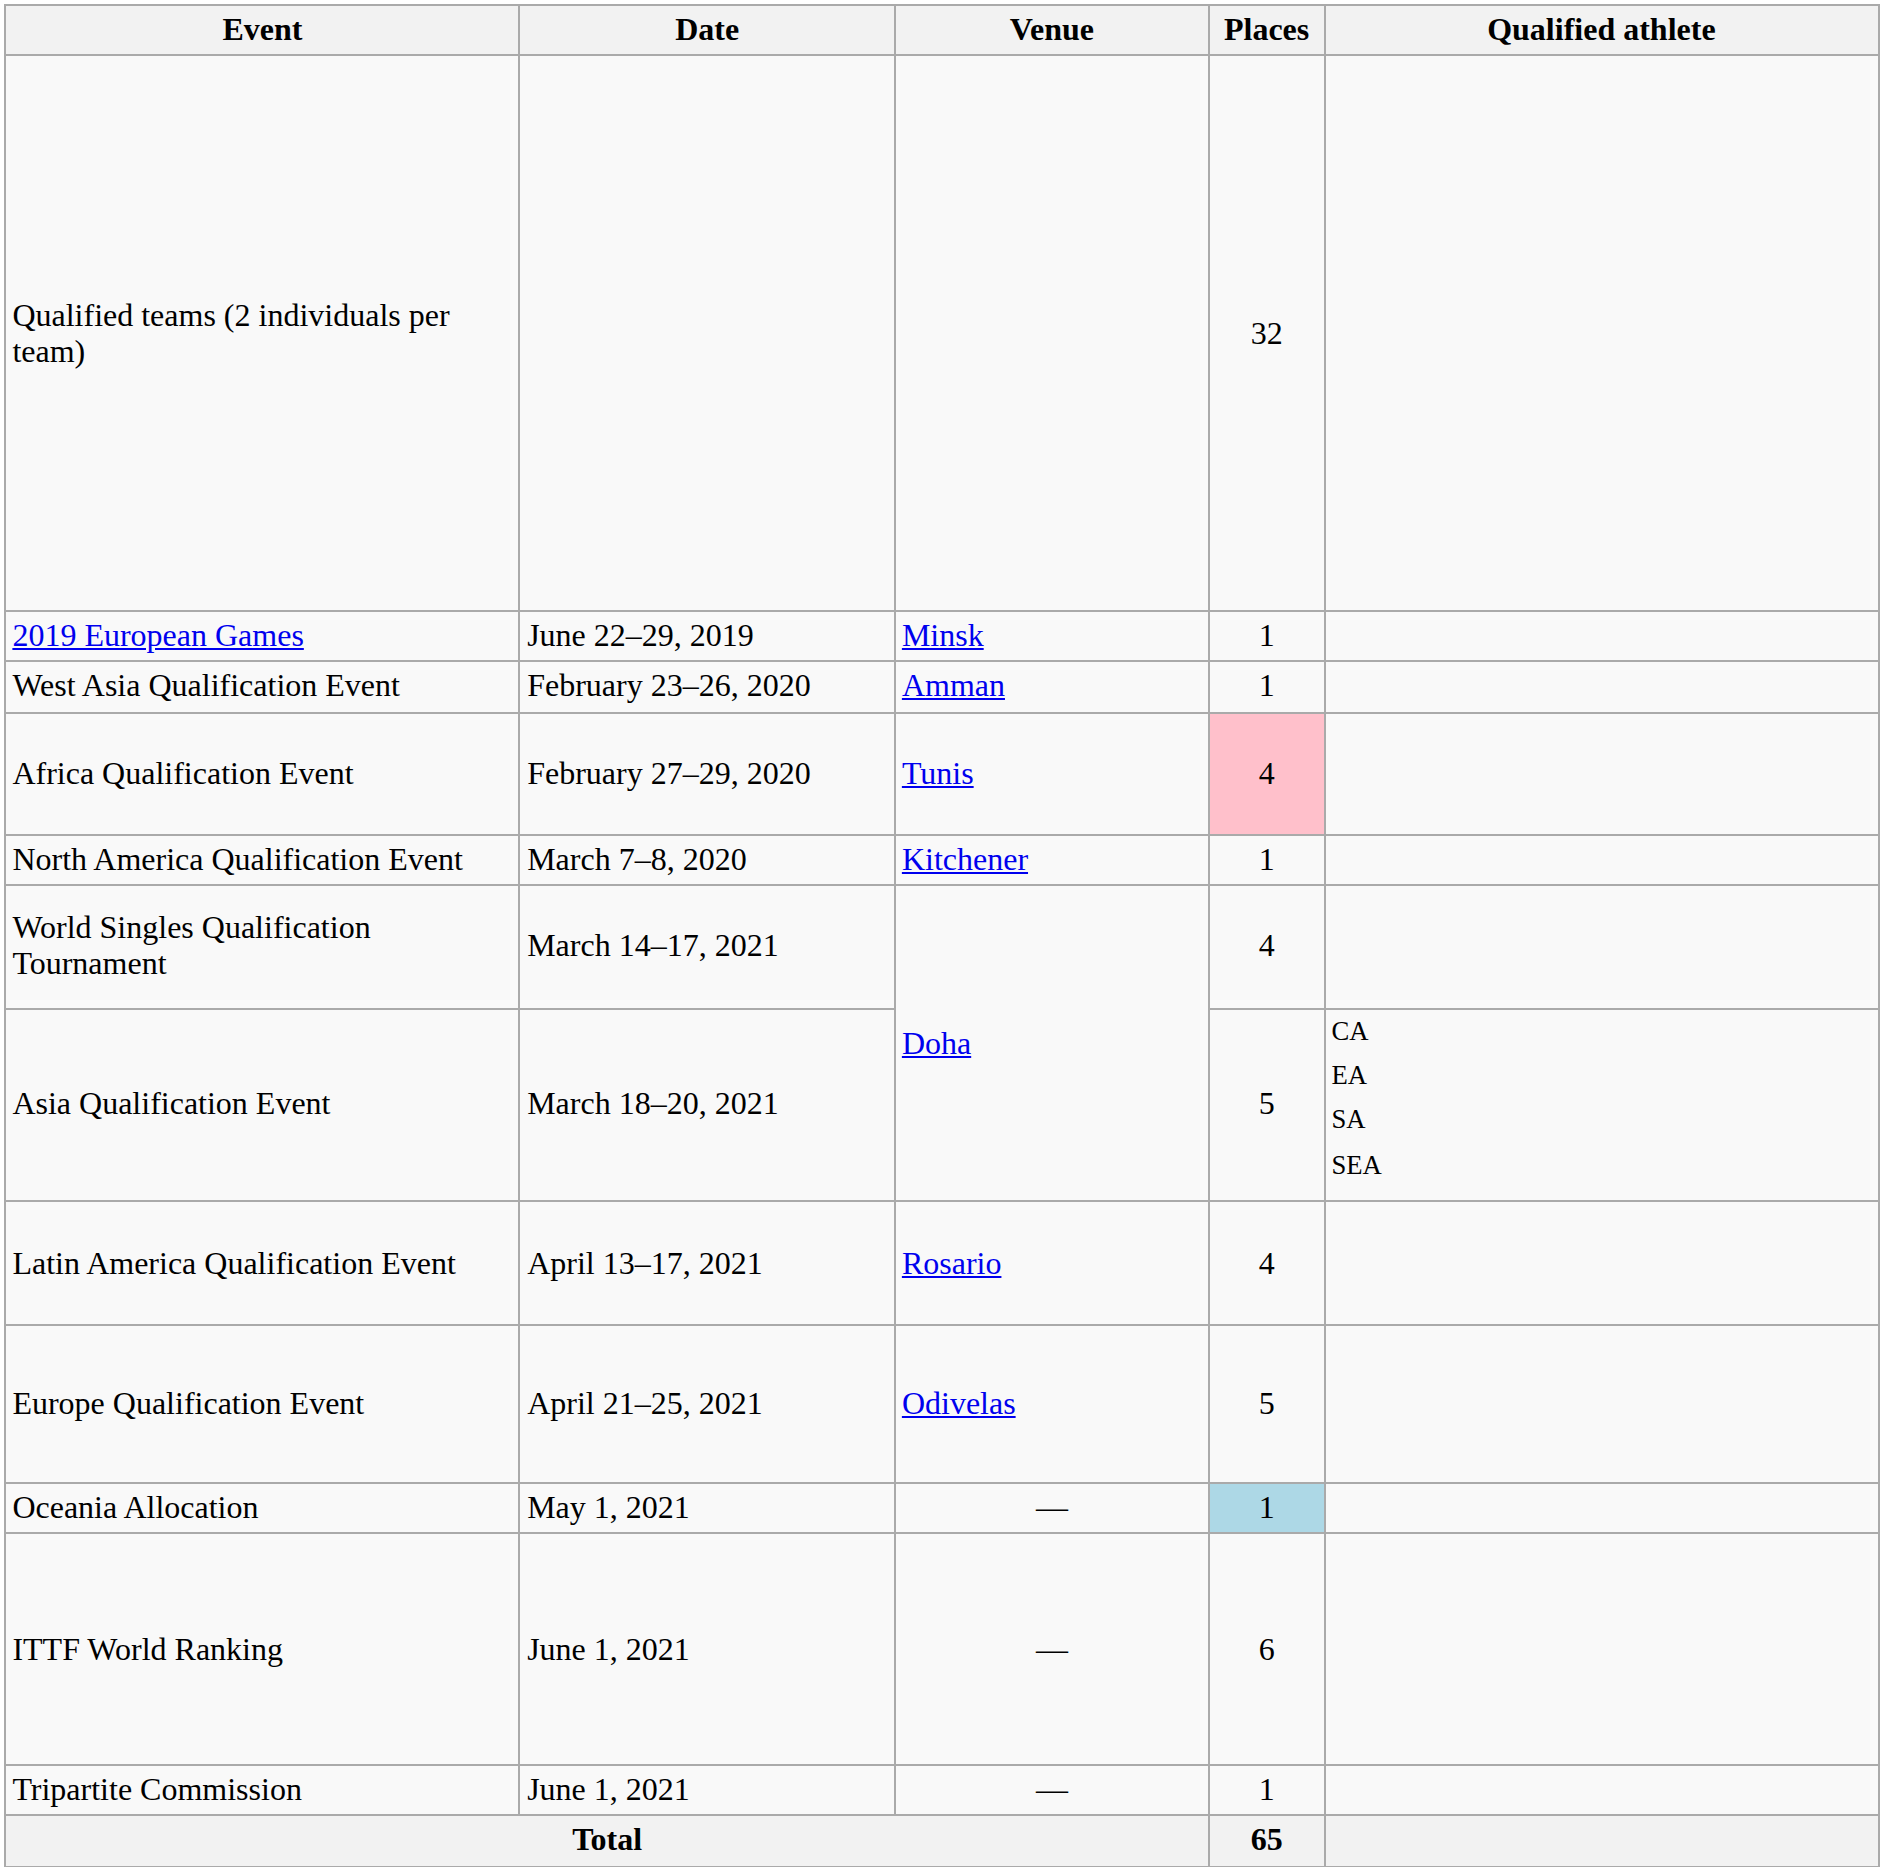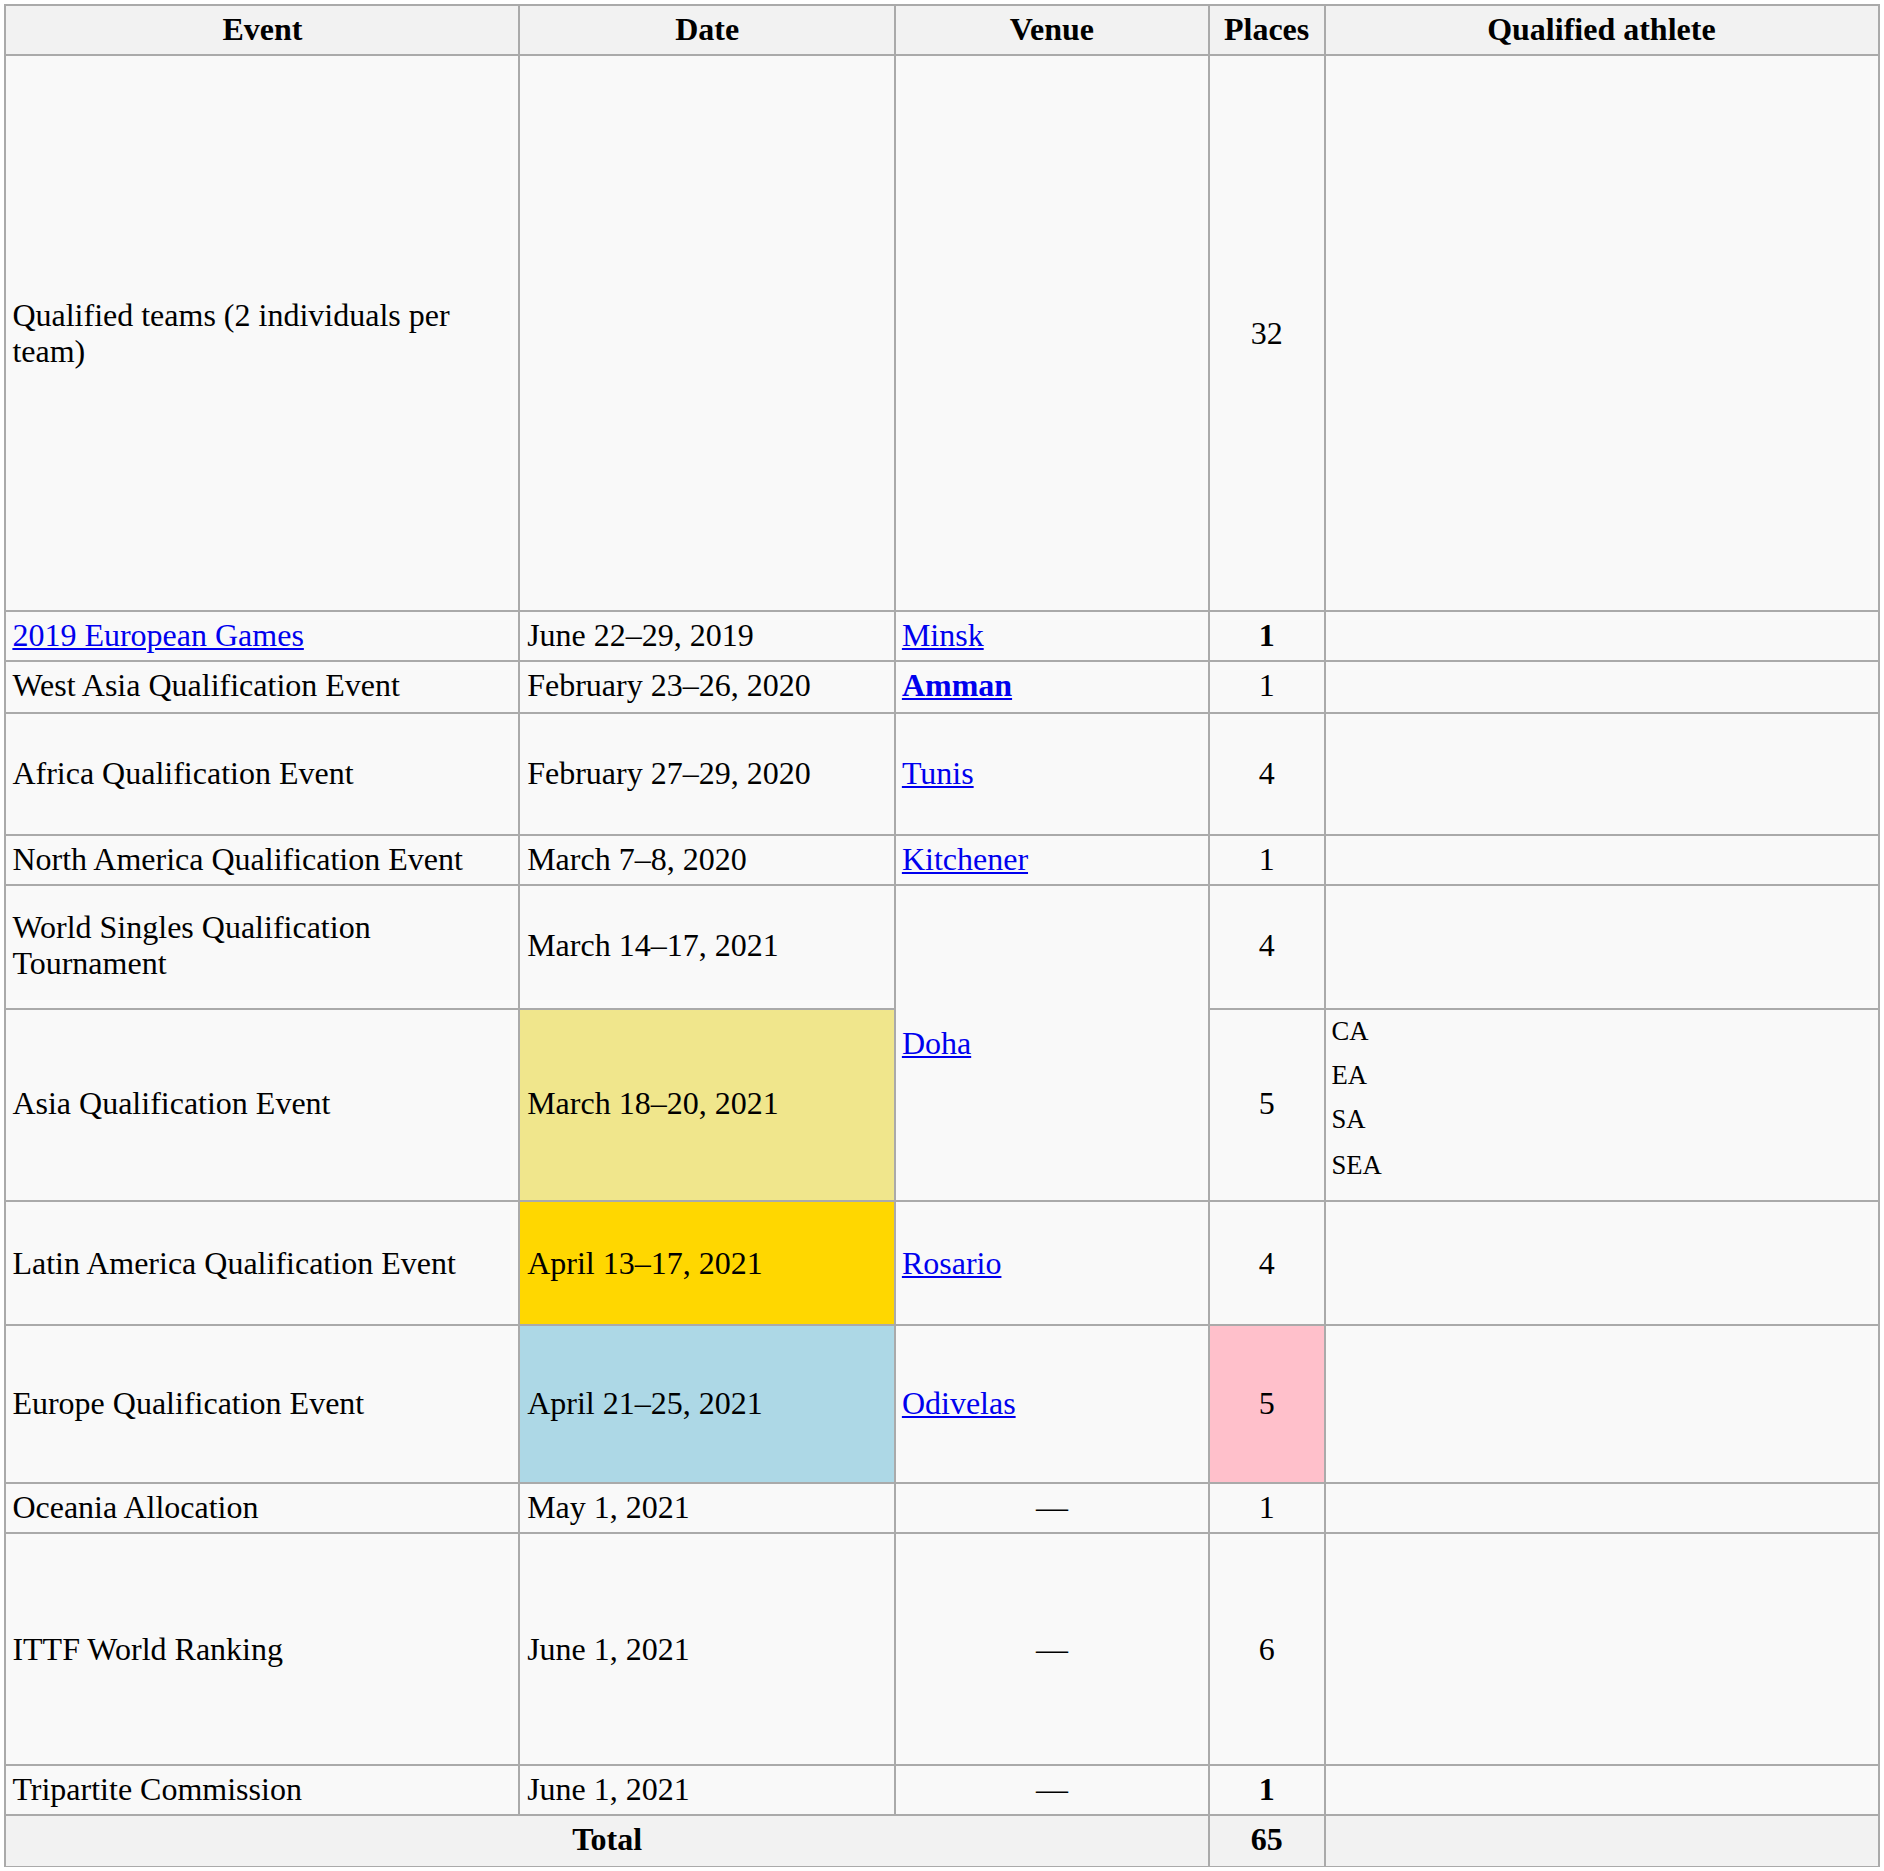(1267, 635) normal -> (1267, 635) bold
(953, 686) normal -> (957, 686) bold
(1267, 772) pink background -> (1267, 772) no background
(653, 1104) no background -> (653, 1104) khaki background
(645, 1262) no background -> (645, 1262) gold background
(645, 1403) no background -> (645, 1403) lightblue background
(1267, 1403) no background -> (1267, 1403) pink background
(1267, 1508) lightblue background -> (1267, 1508) no background
(1267, 1789) normal -> (1267, 1789) bold
